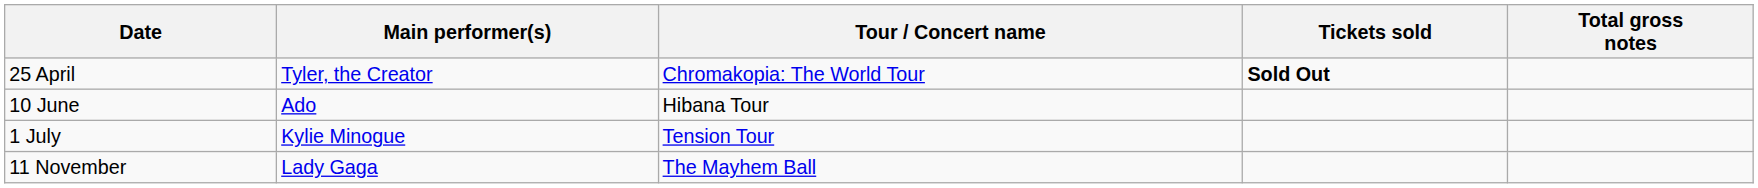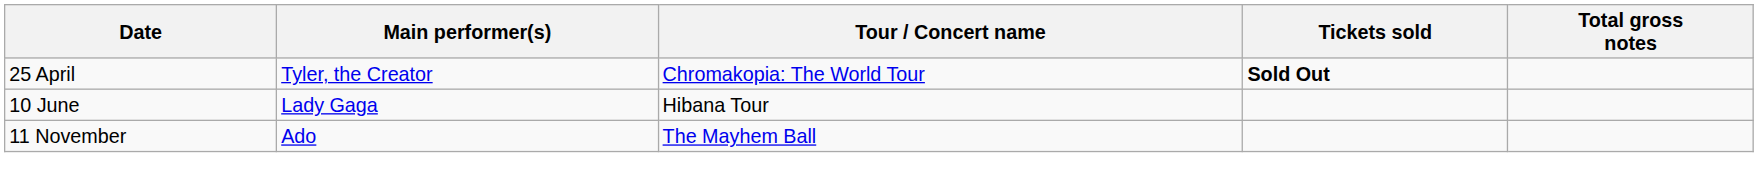(299, 105) Ado -> (330, 105) Lady Gaga
- row: (35, 136)
(330, 168) Lady Gaga -> (299, 136) Ado
